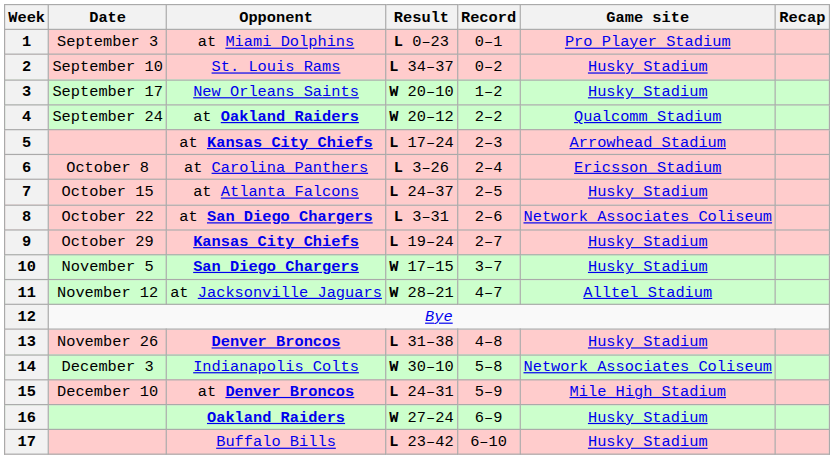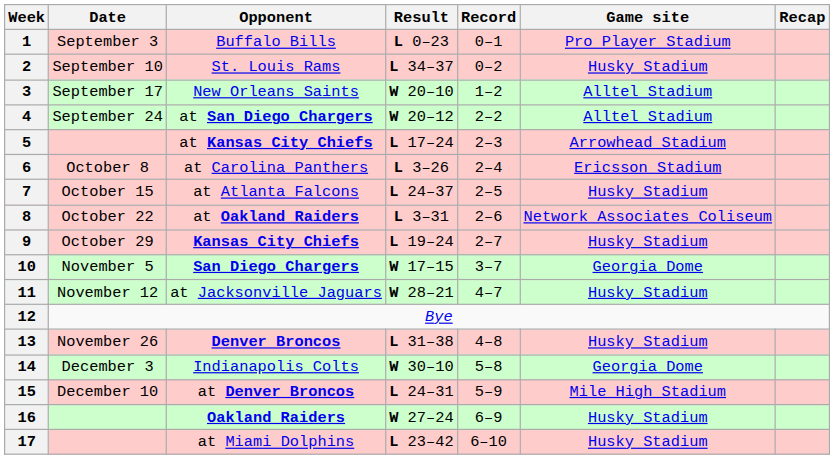(276, 42) at Miami Dolphins -> (276, 42) Buffalo Bills
(648, 92) Husky Stadium -> (648, 92) Alltel Stadium
(276, 117) at Oakland Raiders -> (276, 117) at San Diego Chargers
(648, 117) Qualcomm Stadium -> (648, 117) Alltel Stadium
(276, 217) at San Diego Chargers -> (276, 217) at Oakland Raiders
(648, 267) Husky Stadium -> (648, 267) Georgia Dome
(648, 292) Alltel Stadium -> (648, 292) Husky Stadium
(648, 367) Network Associates Coliseum -> (648, 367) Georgia Dome
(276, 442) Buffalo Bills -> (276, 442) at Miami Dolphins
